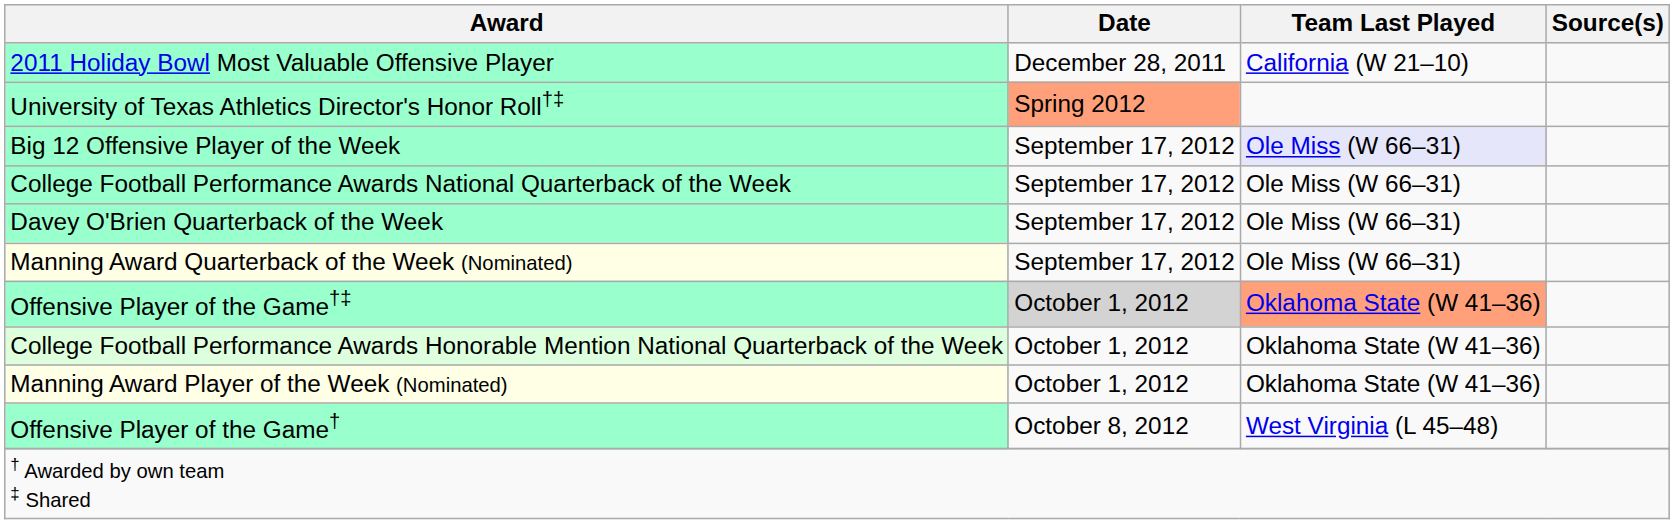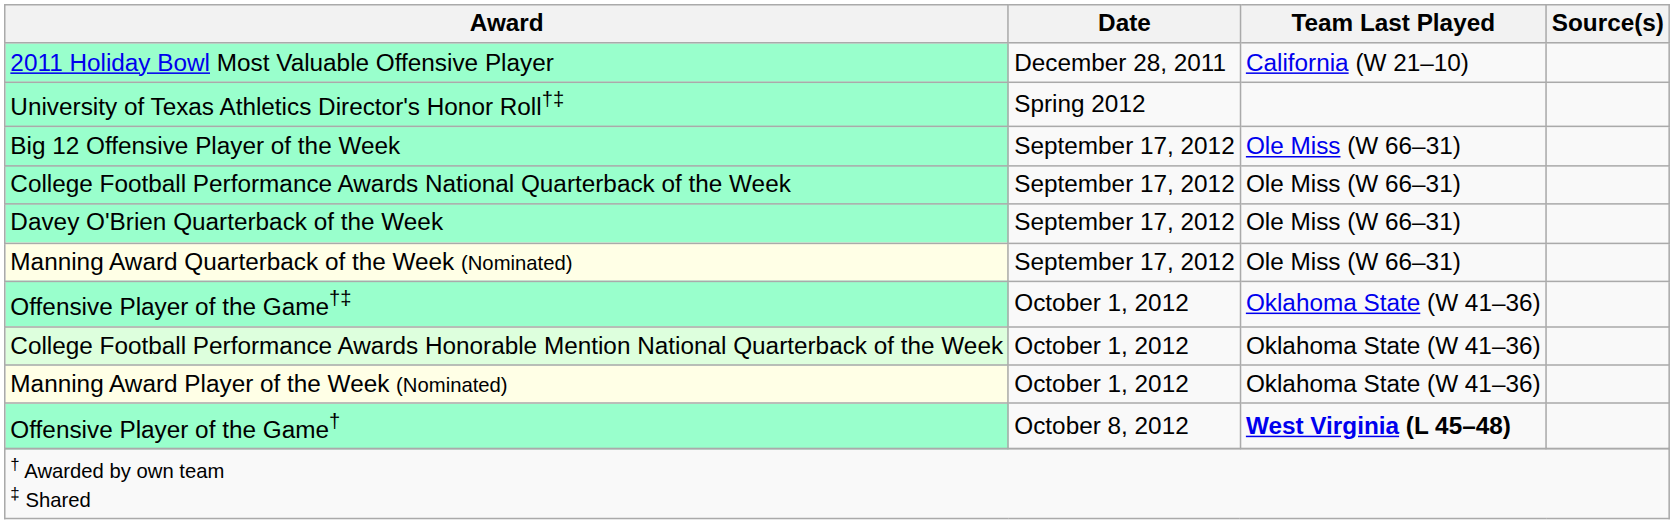(1080, 104) lightsalmon background -> (1080, 104) no background
(1353, 146) lavender background -> (1353, 146) no background
(1101, 303) lightgrey background -> (1101, 303) no background
(1393, 303) lightsalmon background -> (1393, 303) no background
(1372, 425) normal -> (1378, 425) bold
